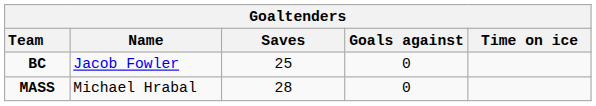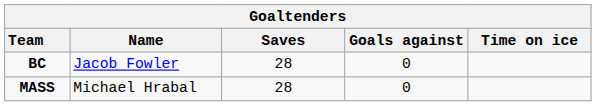(283, 64) 25 -> (283, 64) 28
